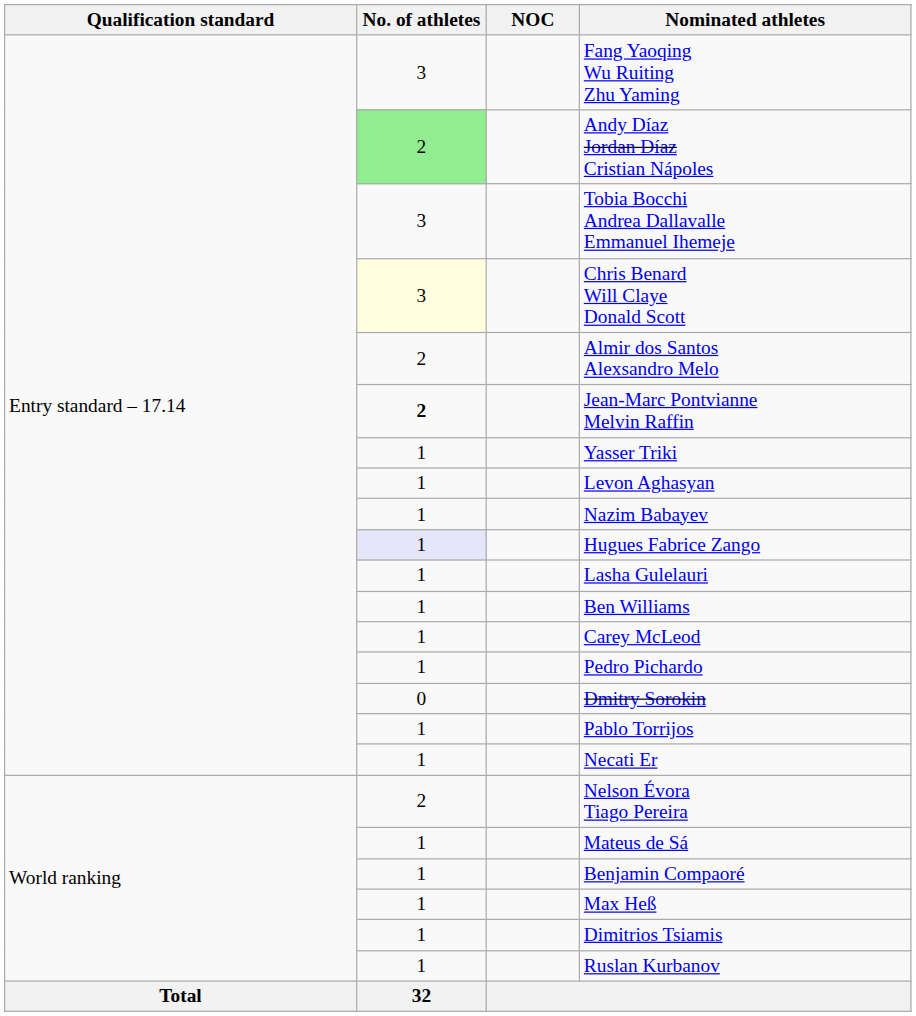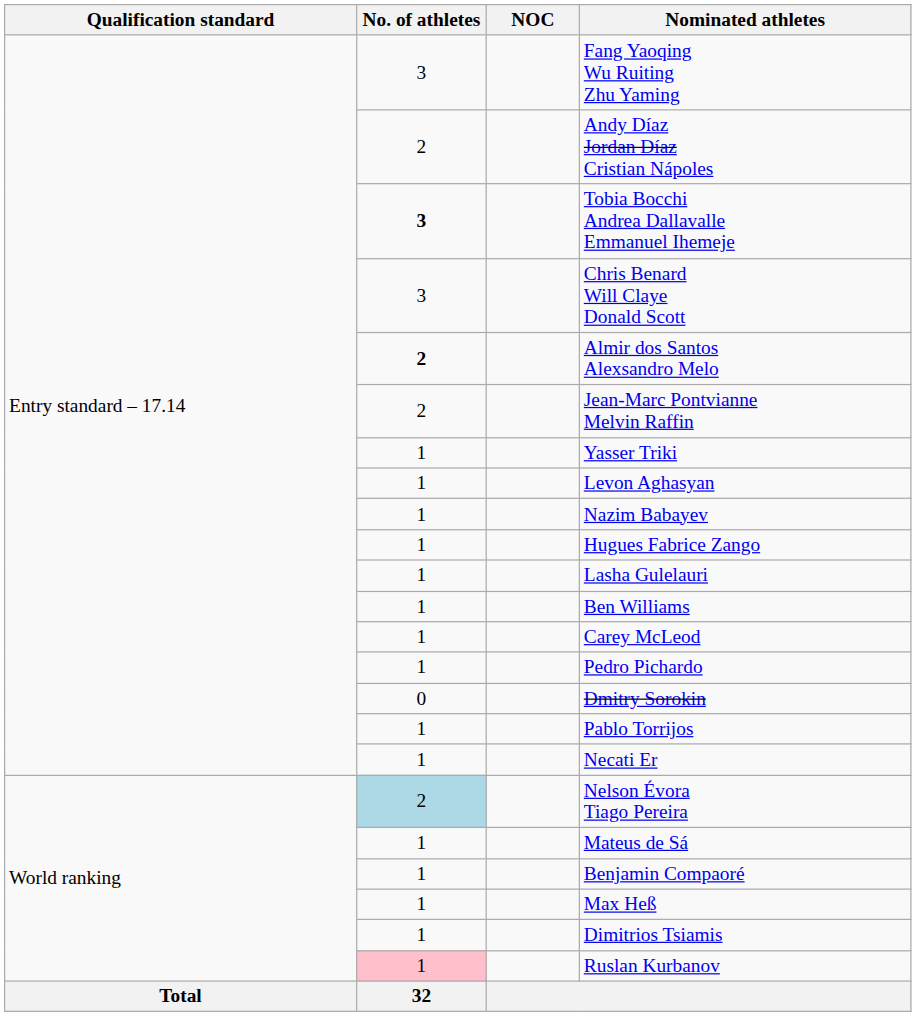(421, 146) lightgreen background -> (421, 146) no background
(421, 220) normal -> (421, 220) bold
(421, 295) lightyellow background -> (421, 295) no background
(421, 358) normal -> (421, 358) bold
(421, 410) bold -> (421, 410) normal
(421, 544) lavender background -> (421, 544) no background
(421, 801) no background -> (421, 801) lightblue background
(421, 965) no background -> (421, 965) pink background
